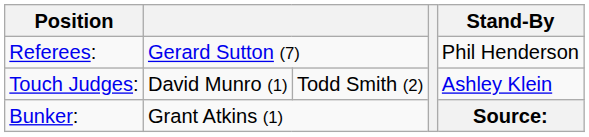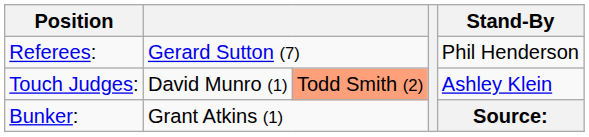(360, 84) no background -> (360, 84) lightsalmon background
